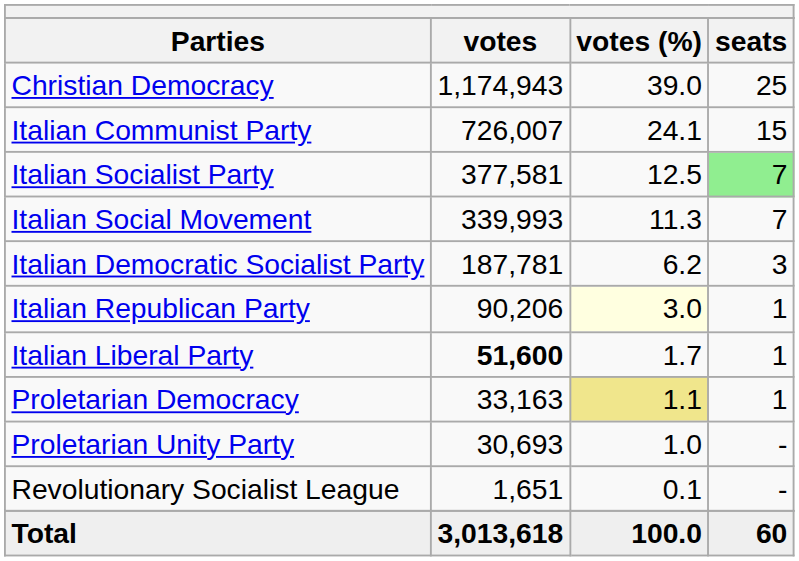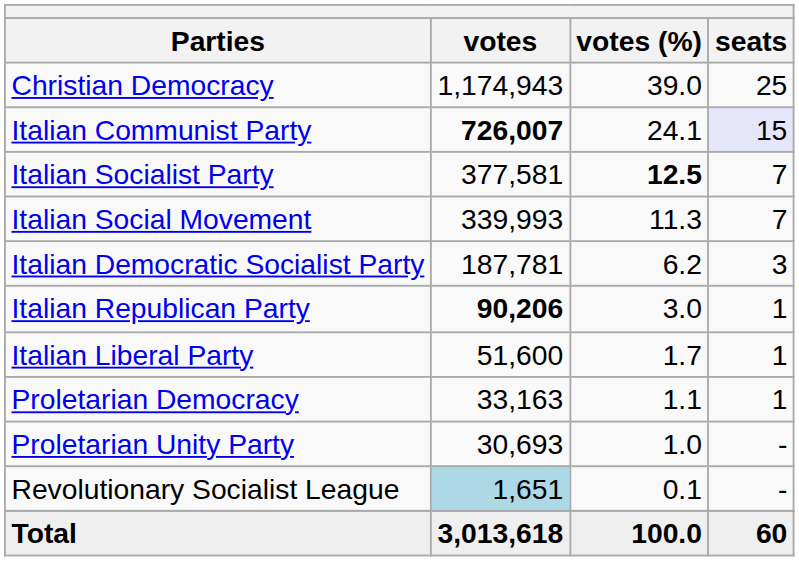(512, 130) normal -> (512, 130) bold
(772, 130) no background -> (772, 130) lavender background
(674, 175) normal -> (674, 175) bold
(779, 175) lightgreen background -> (779, 175) no background
(520, 309) normal -> (520, 309) bold
(682, 309) lightyellow background -> (682, 309) no background
(520, 354) bold -> (520, 354) normal
(682, 399) khaki background -> (682, 399) no background
(528, 488) no background -> (528, 488) lightblue background
